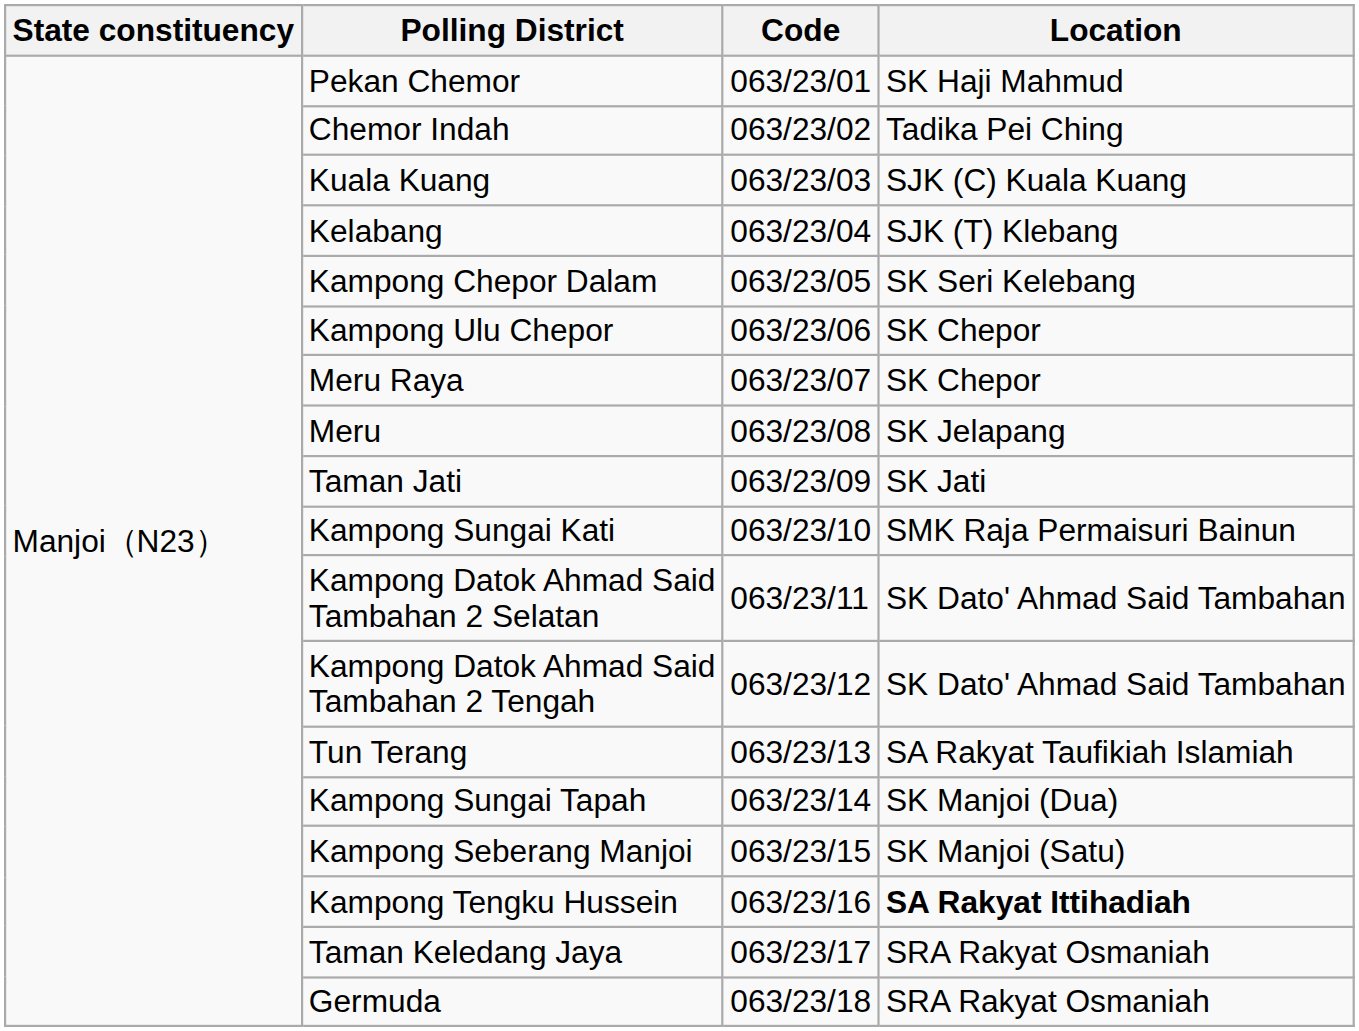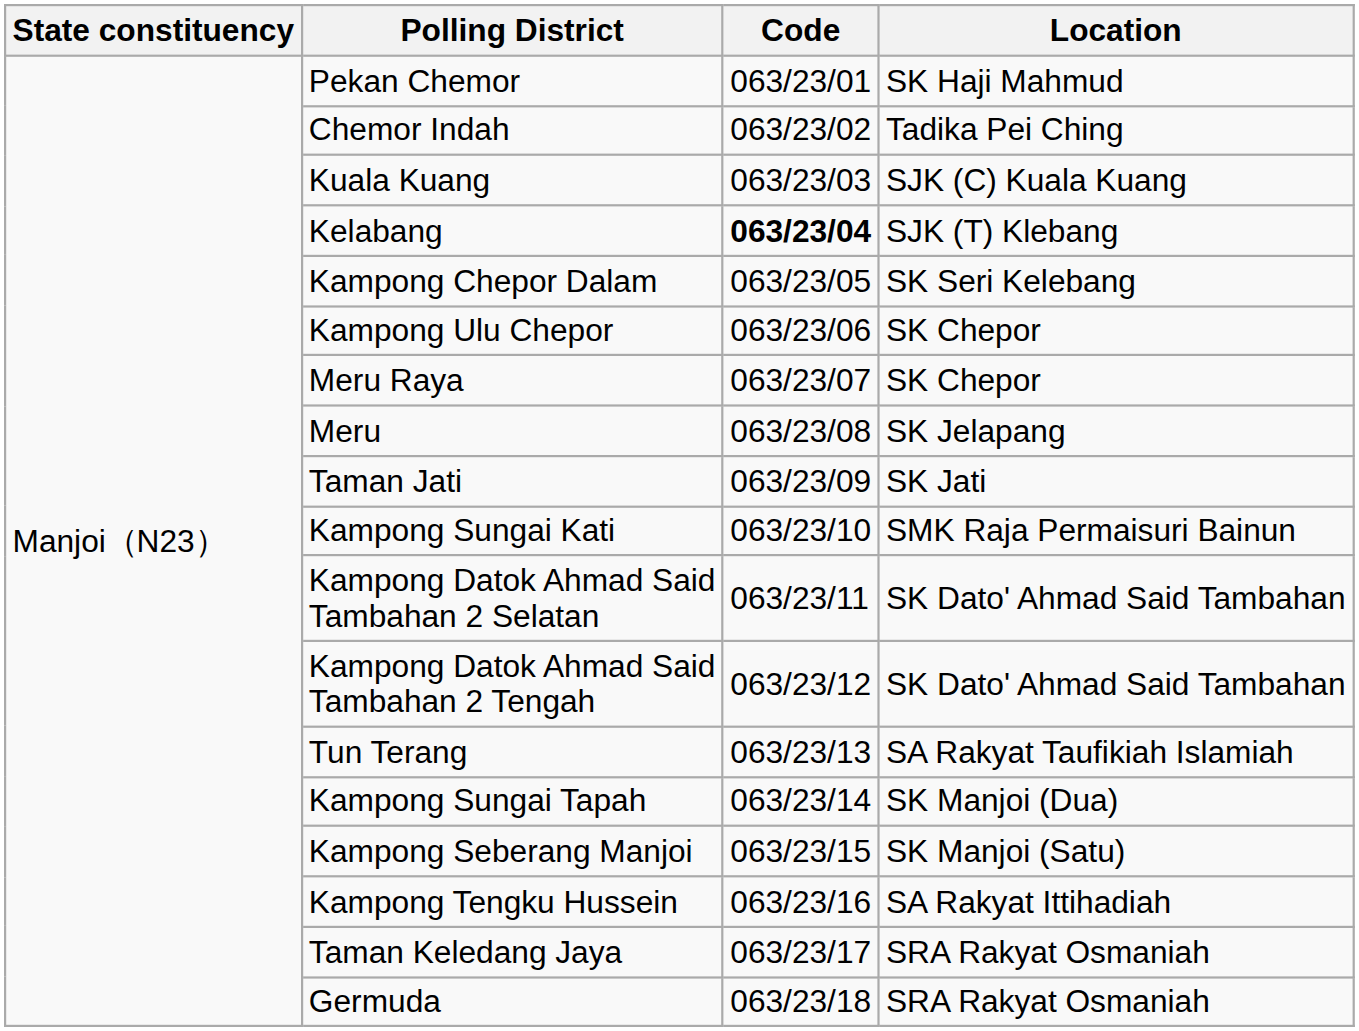(801, 231) normal -> (801, 231) bold
(1038, 902) bold -> (1029, 902) normal
